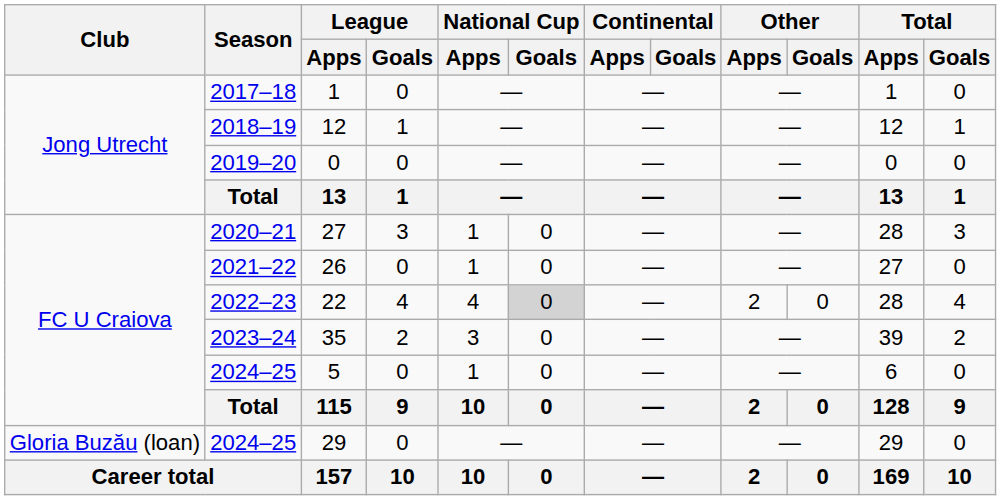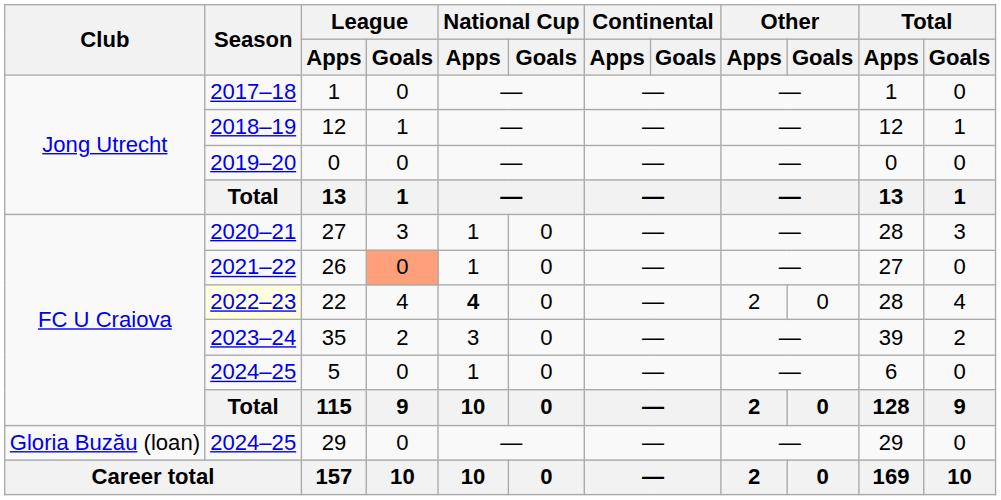(402, 267) no background -> (402, 267) lightsalmon background
(253, 302) no background -> (253, 302) lightyellow background
(473, 302) normal -> (473, 302) bold
(546, 302) lightgrey background -> (546, 302) no background
